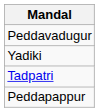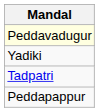(50, 35) no background -> (50, 35) lightyellow background
